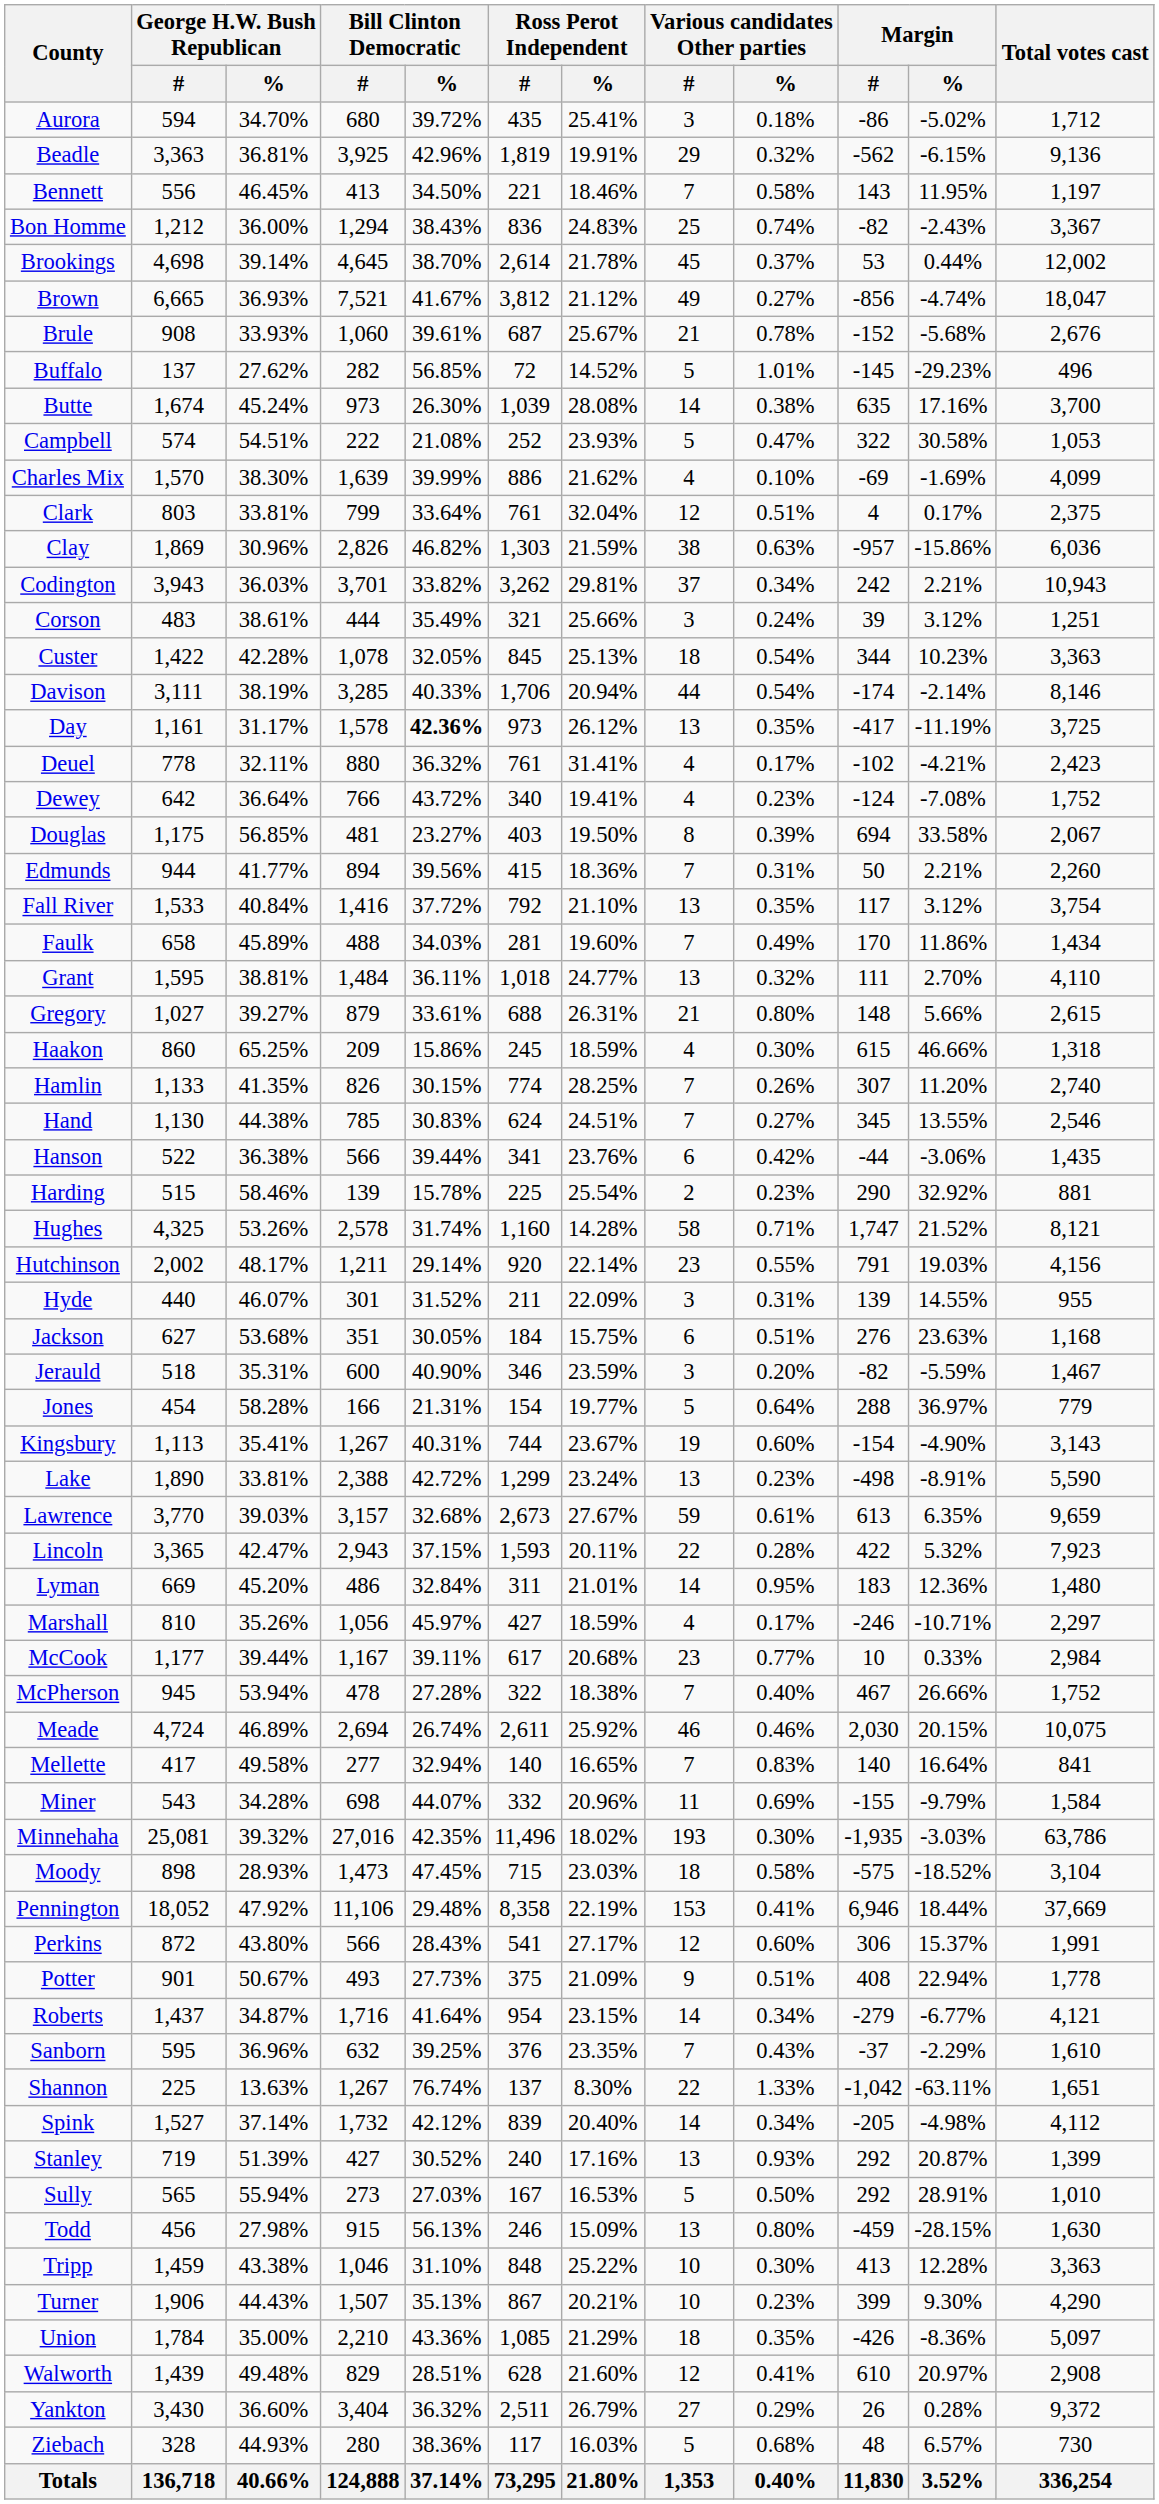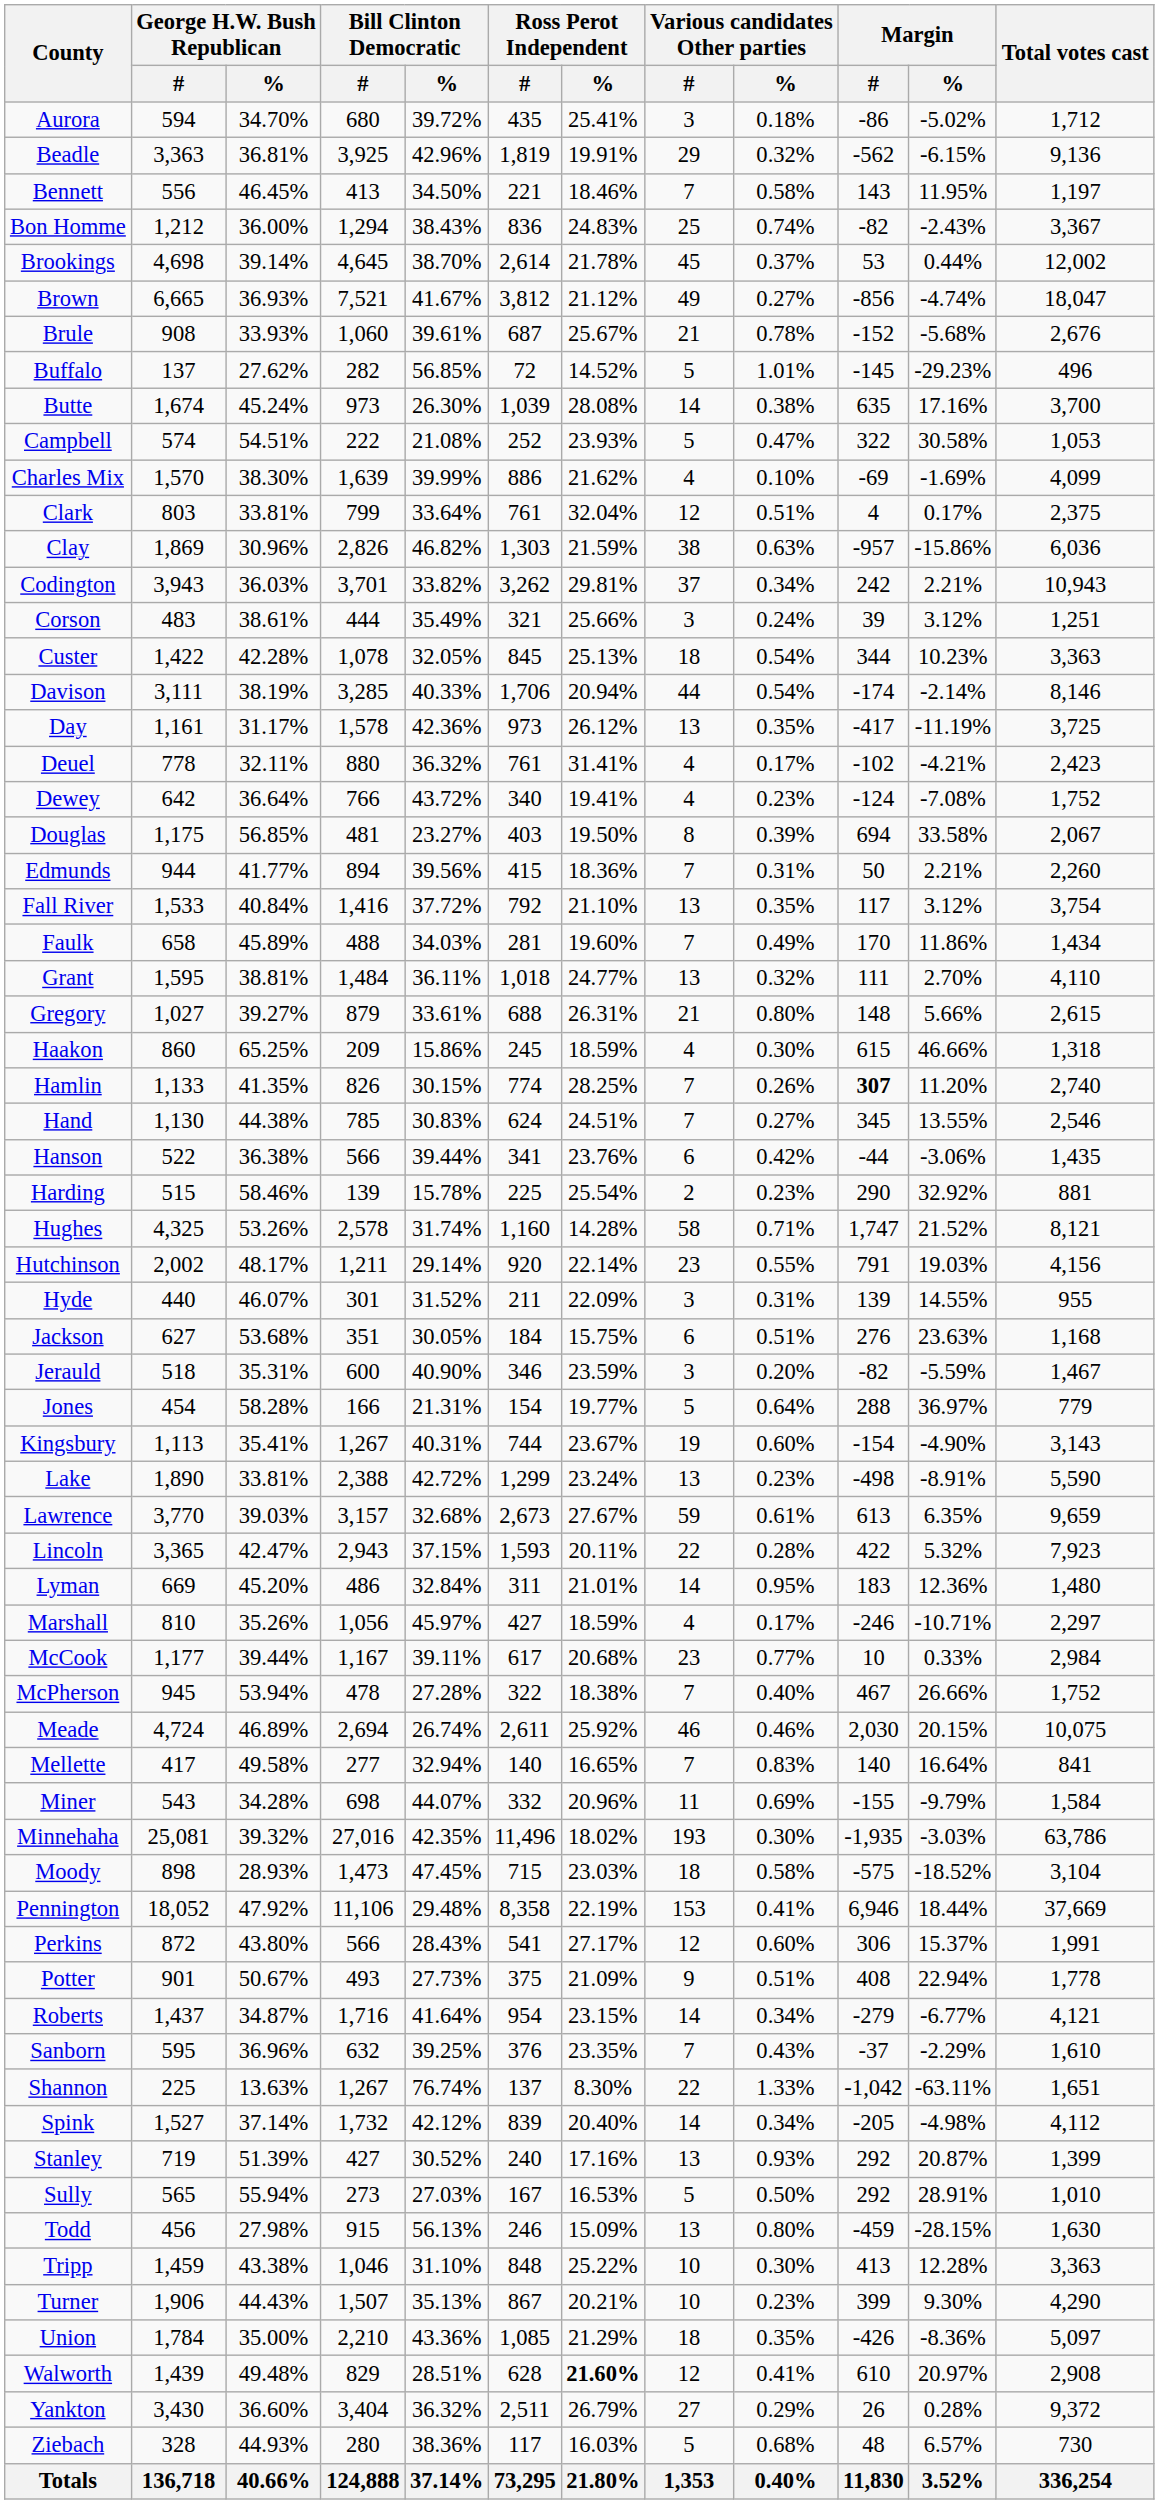(447, 727) bold -> (447, 727) normal
(874, 1085) normal -> (874, 1085) bold
(603, 2373) normal -> (603, 2373) bold
